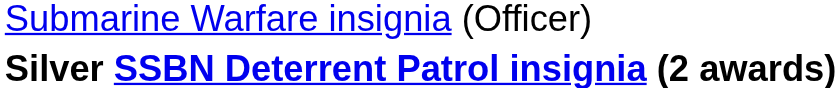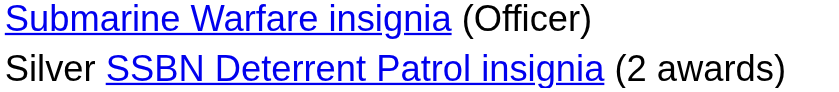(421, 68) bold -> (395, 68) normal
